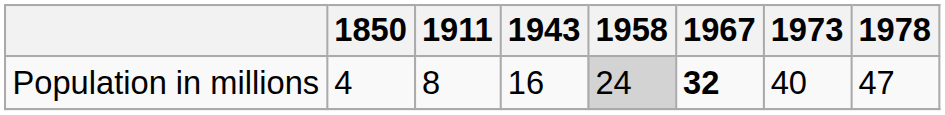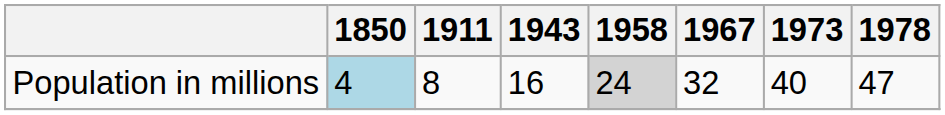(343, 82) no background -> (343, 82) lightblue background
(701, 82) bold -> (701, 82) normal
